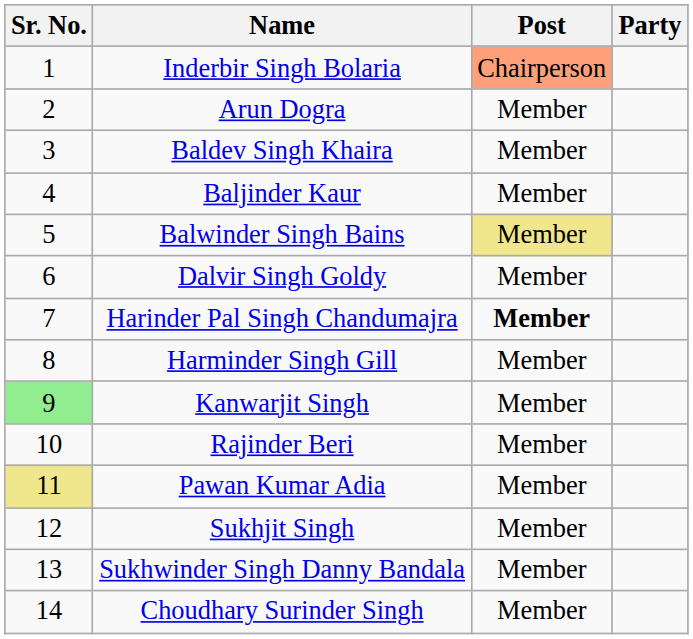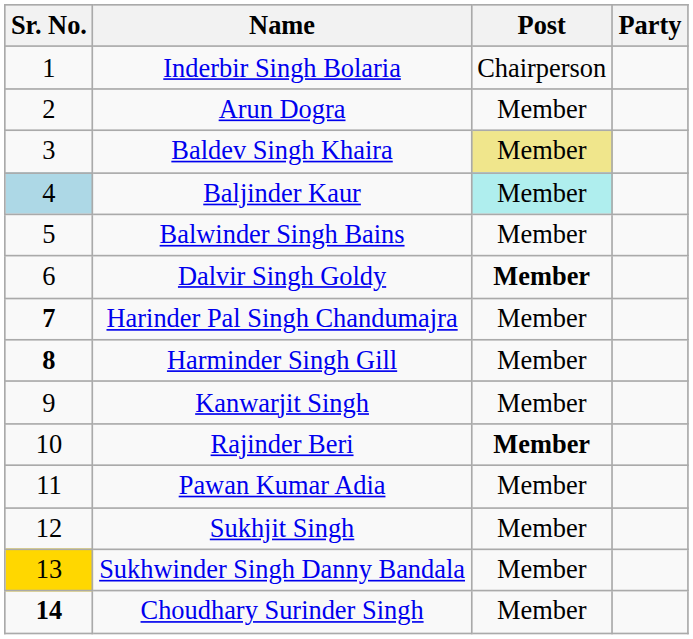(542, 67) lightsalmon background -> (542, 67) no background
(542, 151) no background -> (542, 151) khaki background
(49, 192) no background -> (49, 192) lightblue background
(542, 192) no background -> (542, 192) paleturquoise background
(542, 234) khaki background -> (542, 234) no background
(542, 276) normal -> (542, 276) bold
(49, 318) normal -> (49, 318) bold
(542, 318) bold -> (542, 318) normal
(49, 360) normal -> (49, 360) bold
(49, 402) lightgreen background -> (49, 402) no background
(542, 444) normal -> (542, 444) bold
(49, 485) khaki background -> (49, 485) no background
(49, 569) no background -> (49, 569) gold background
(49, 611) normal -> (49, 611) bold
